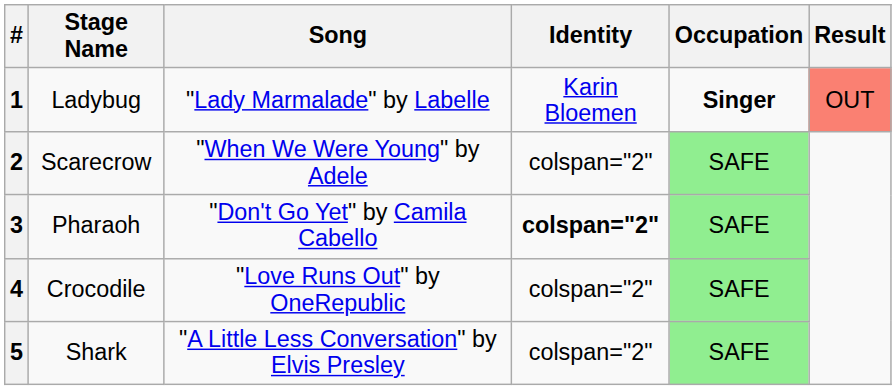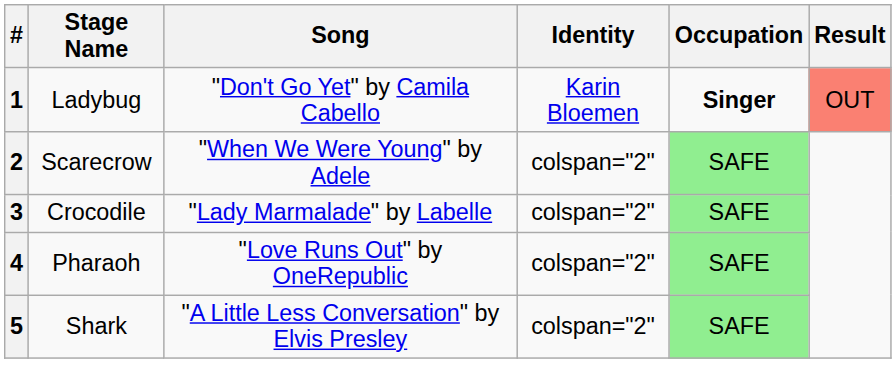(338, 99) "Lady Marmalade" by Labelle -> (340, 99) "Don't Go Yet" by Camila Cabello
(96, 226) Pharaoh -> (96, 213) Crocodile
(338, 226) "Don't Go Yet" by Camila Cabello -> (340, 213) "Lady Marmalade" by Labelle
(591, 226) bold -> (593, 213) normal
(96, 289) Crocodile -> (96, 263) Pharaoh
